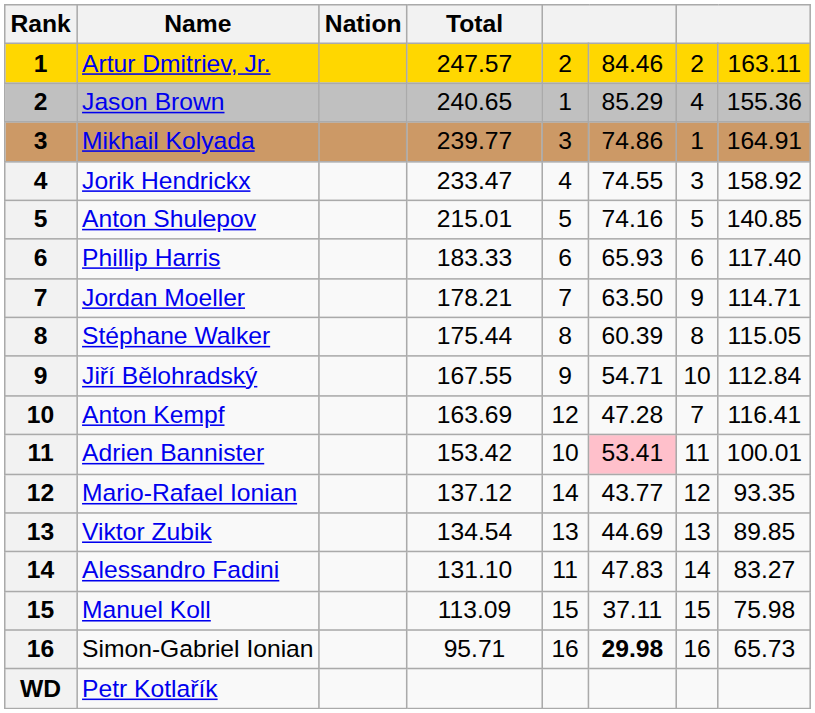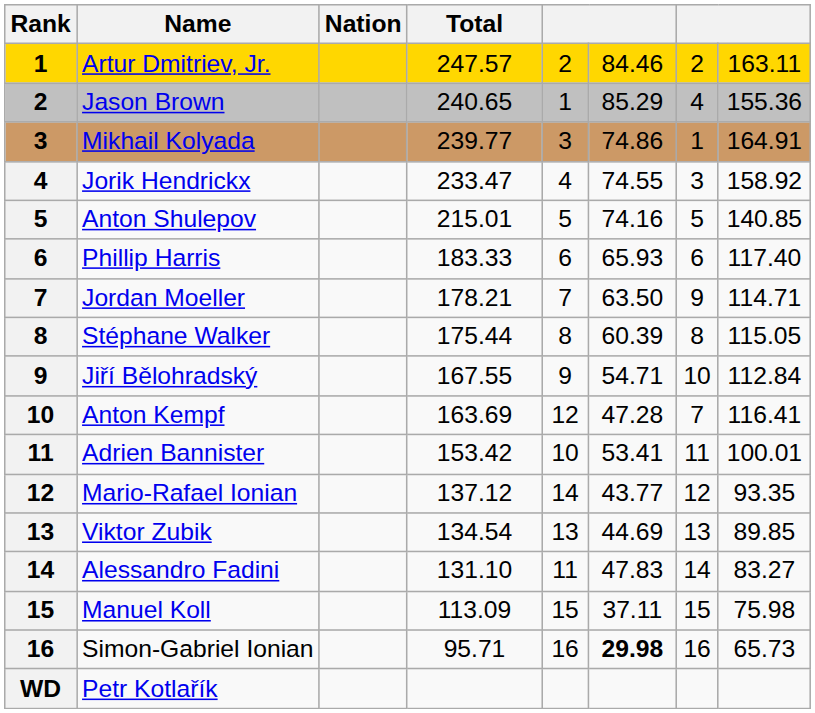(632, 453) pink background -> (632, 453) no background
